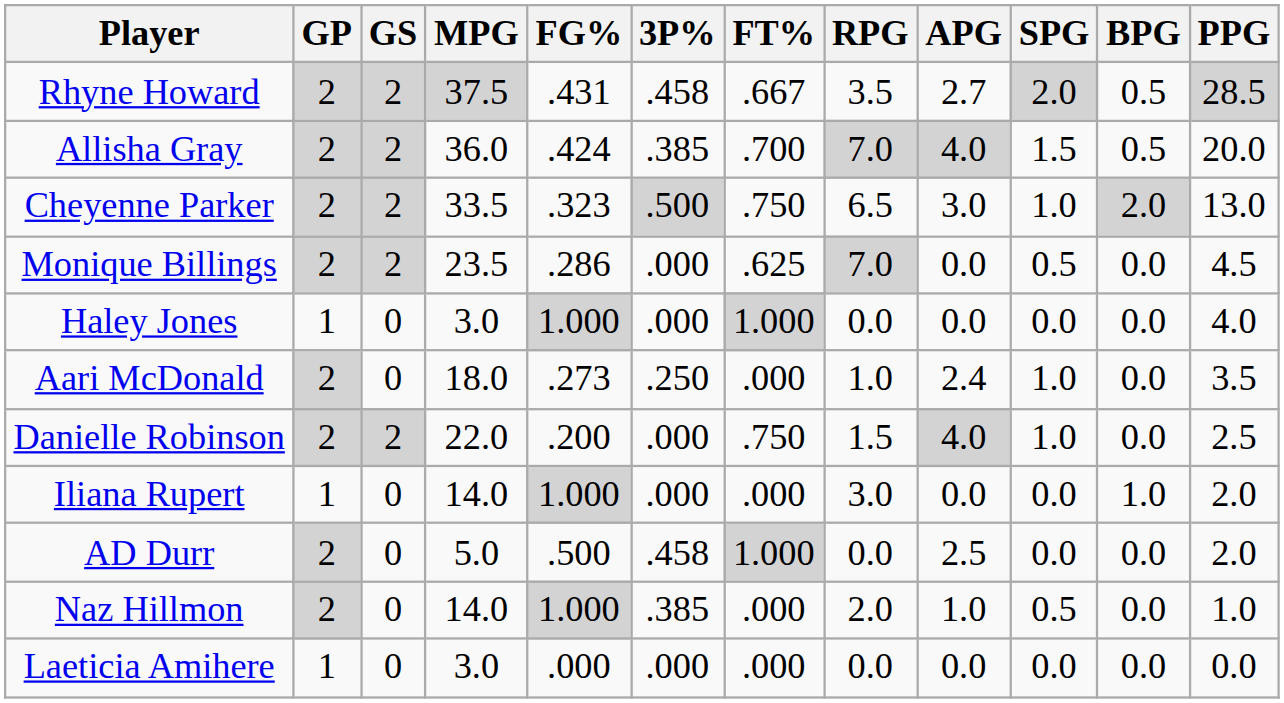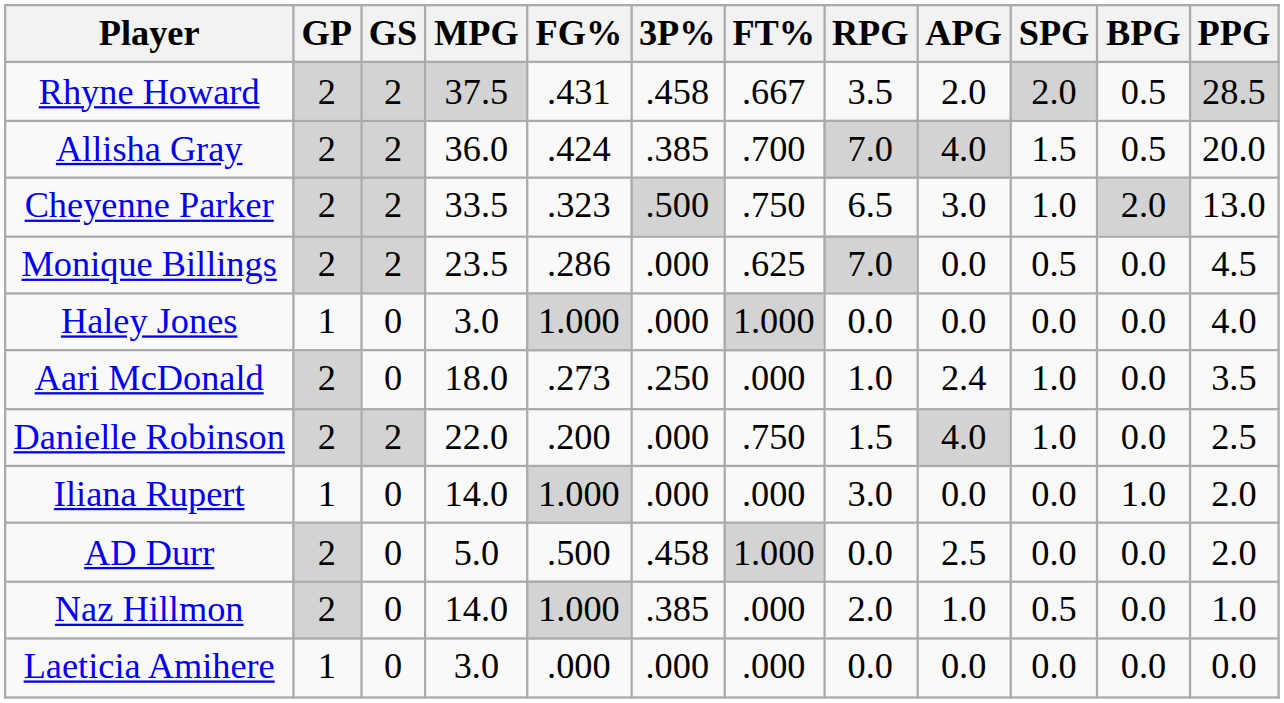(964, 90) 2.7 -> (964, 90) 2.0
